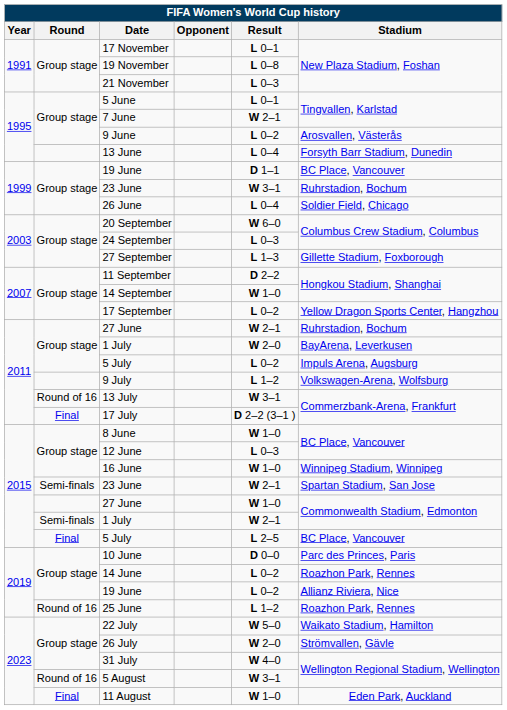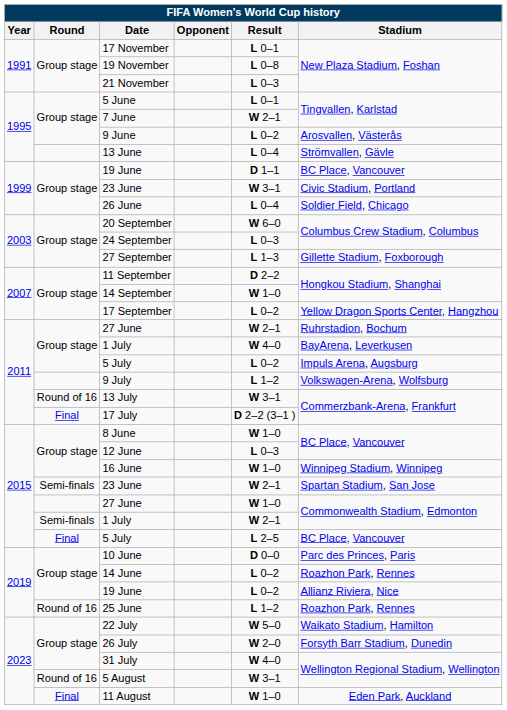(376, 153) Forsyth Barr Stadium, Dunedin -> (347, 153) Strömvallen, Gävle
(354, 188) Ruhrstadion, Bochum -> (358, 188) Civic Stadium, Portland
(265, 345) W 2–0 -> (265, 345) W 4–0
(347, 643) Strömvallen, Gävle -> (376, 643) Forsyth Barr Stadium, Dunedin
